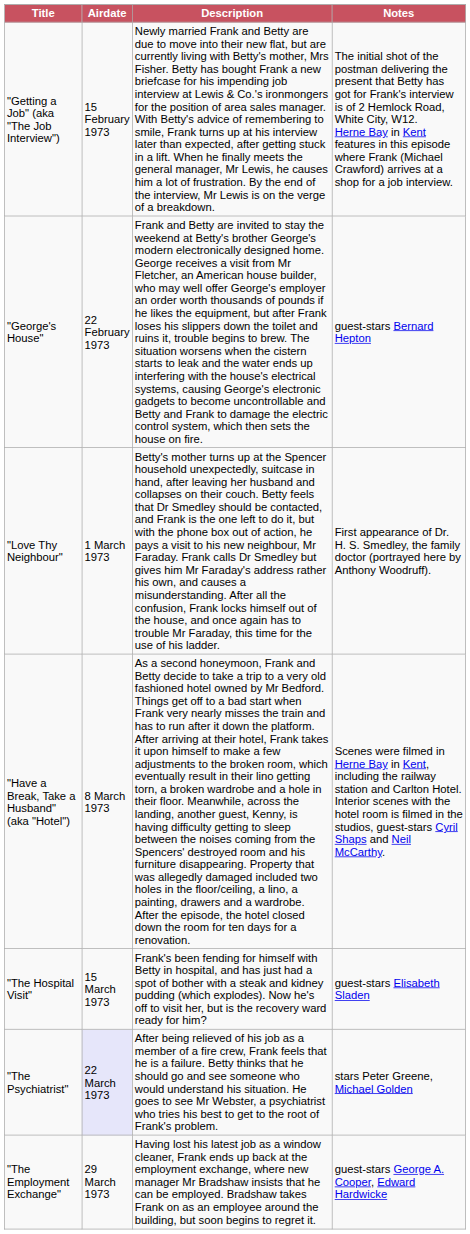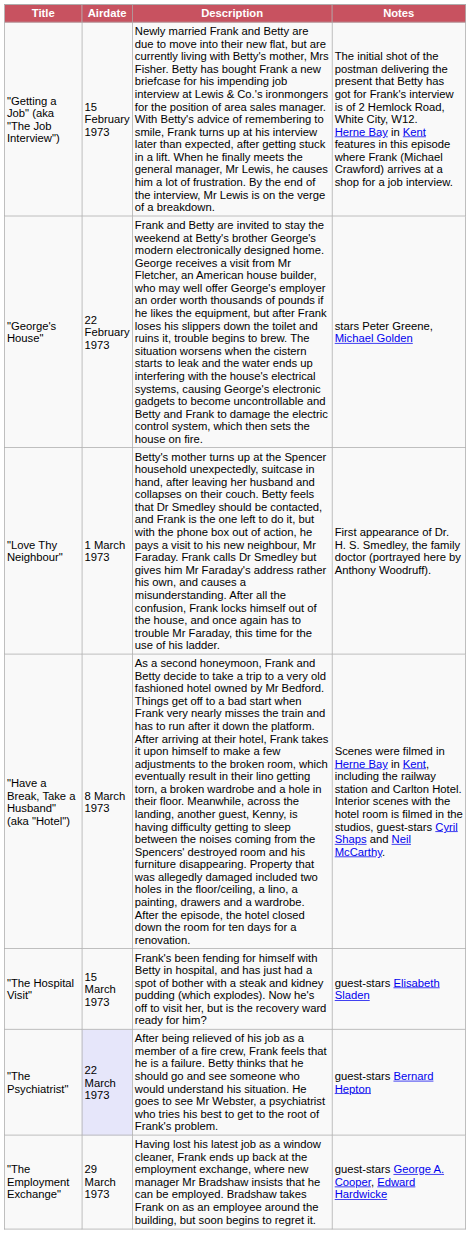(384, 332) guest-stars Bernard Hepton -> (384, 332) stars Peter Greene, Michael Golden
(384, 1083) stars Peter Greene, Michael Golden -> (384, 1083) guest-stars Bernard Hepton
